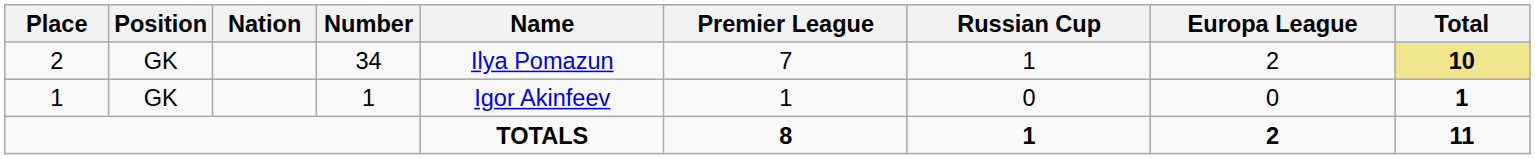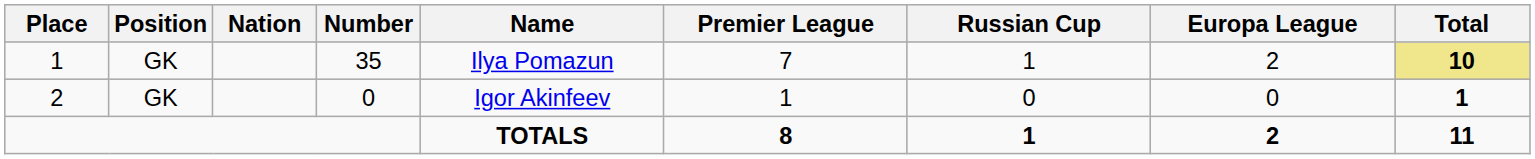(57, 61) 2 -> (57, 61) 1
(369, 61) 34 -> (369, 61) 35
(57, 98) 1 -> (57, 98) 2
(369, 98) 1 -> (369, 98) 0
